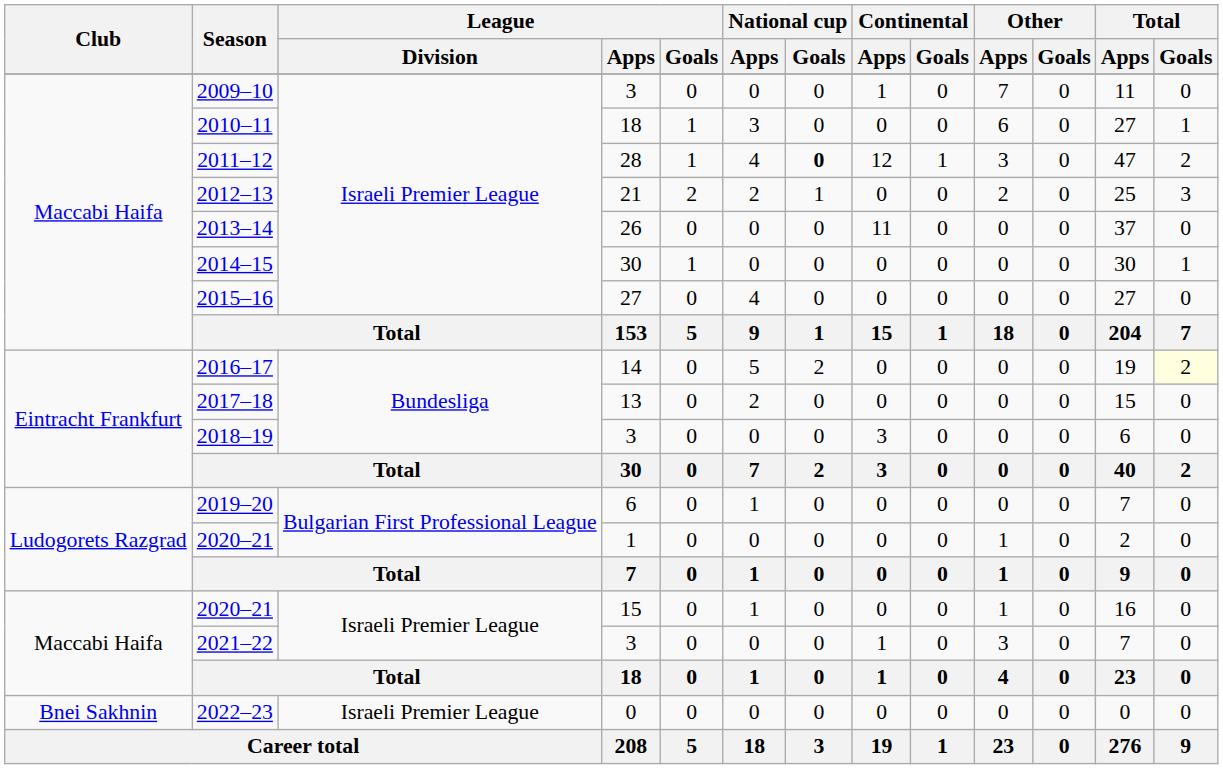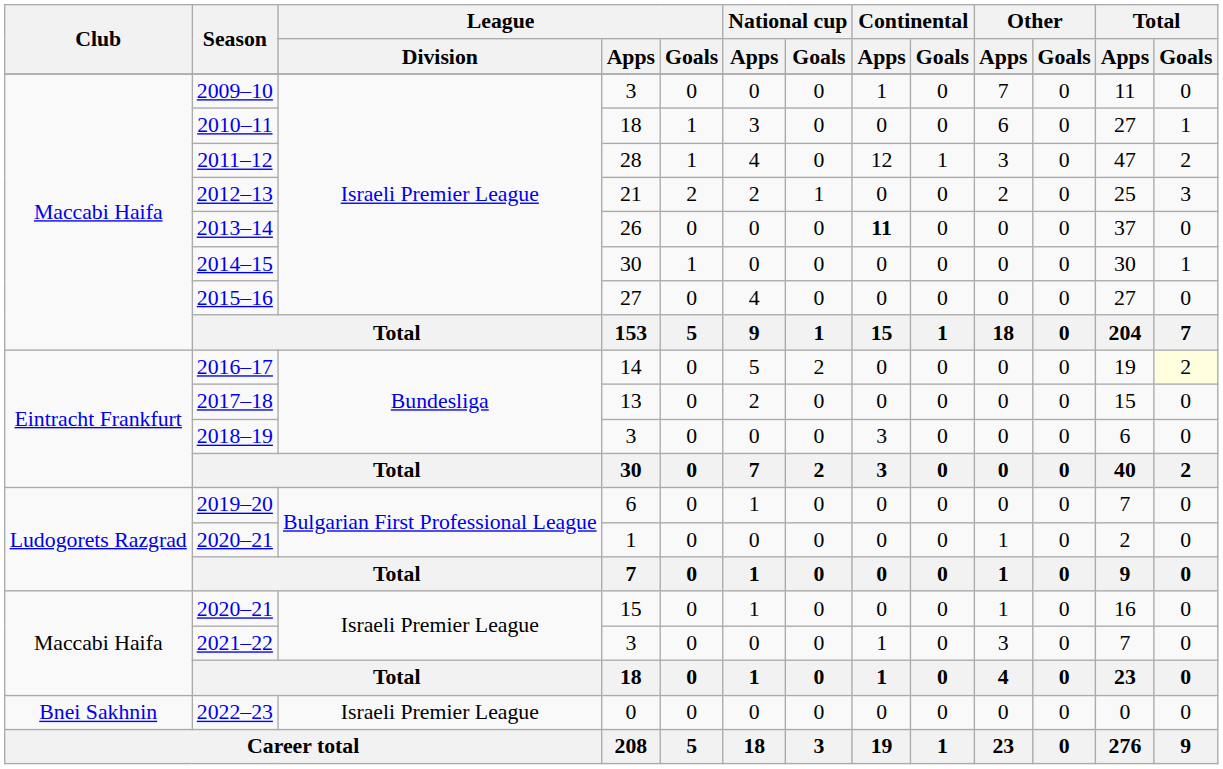(819, 159) bold -> (819, 159) normal
(882, 228) normal -> (882, 228) bold
